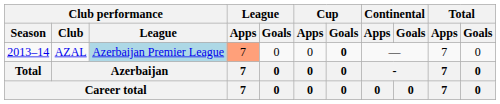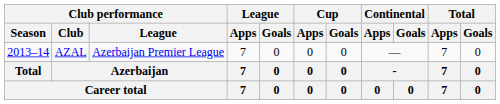(158, 52) lightblue background -> (158, 52) no background
(243, 52) lightsalmon background -> (243, 52) no background
(344, 52) bold -> (344, 52) normal
